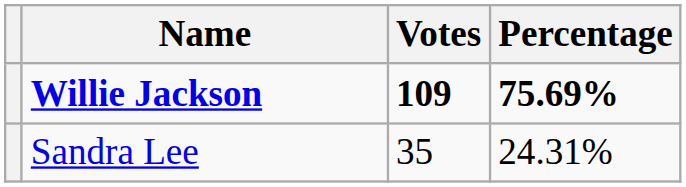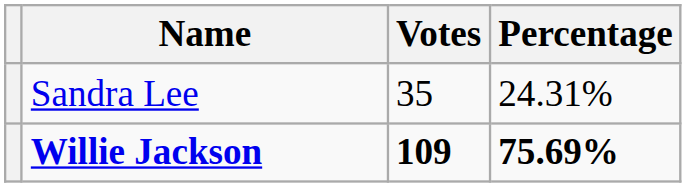rows swapped: (146, 92) <-> (115, 151)
